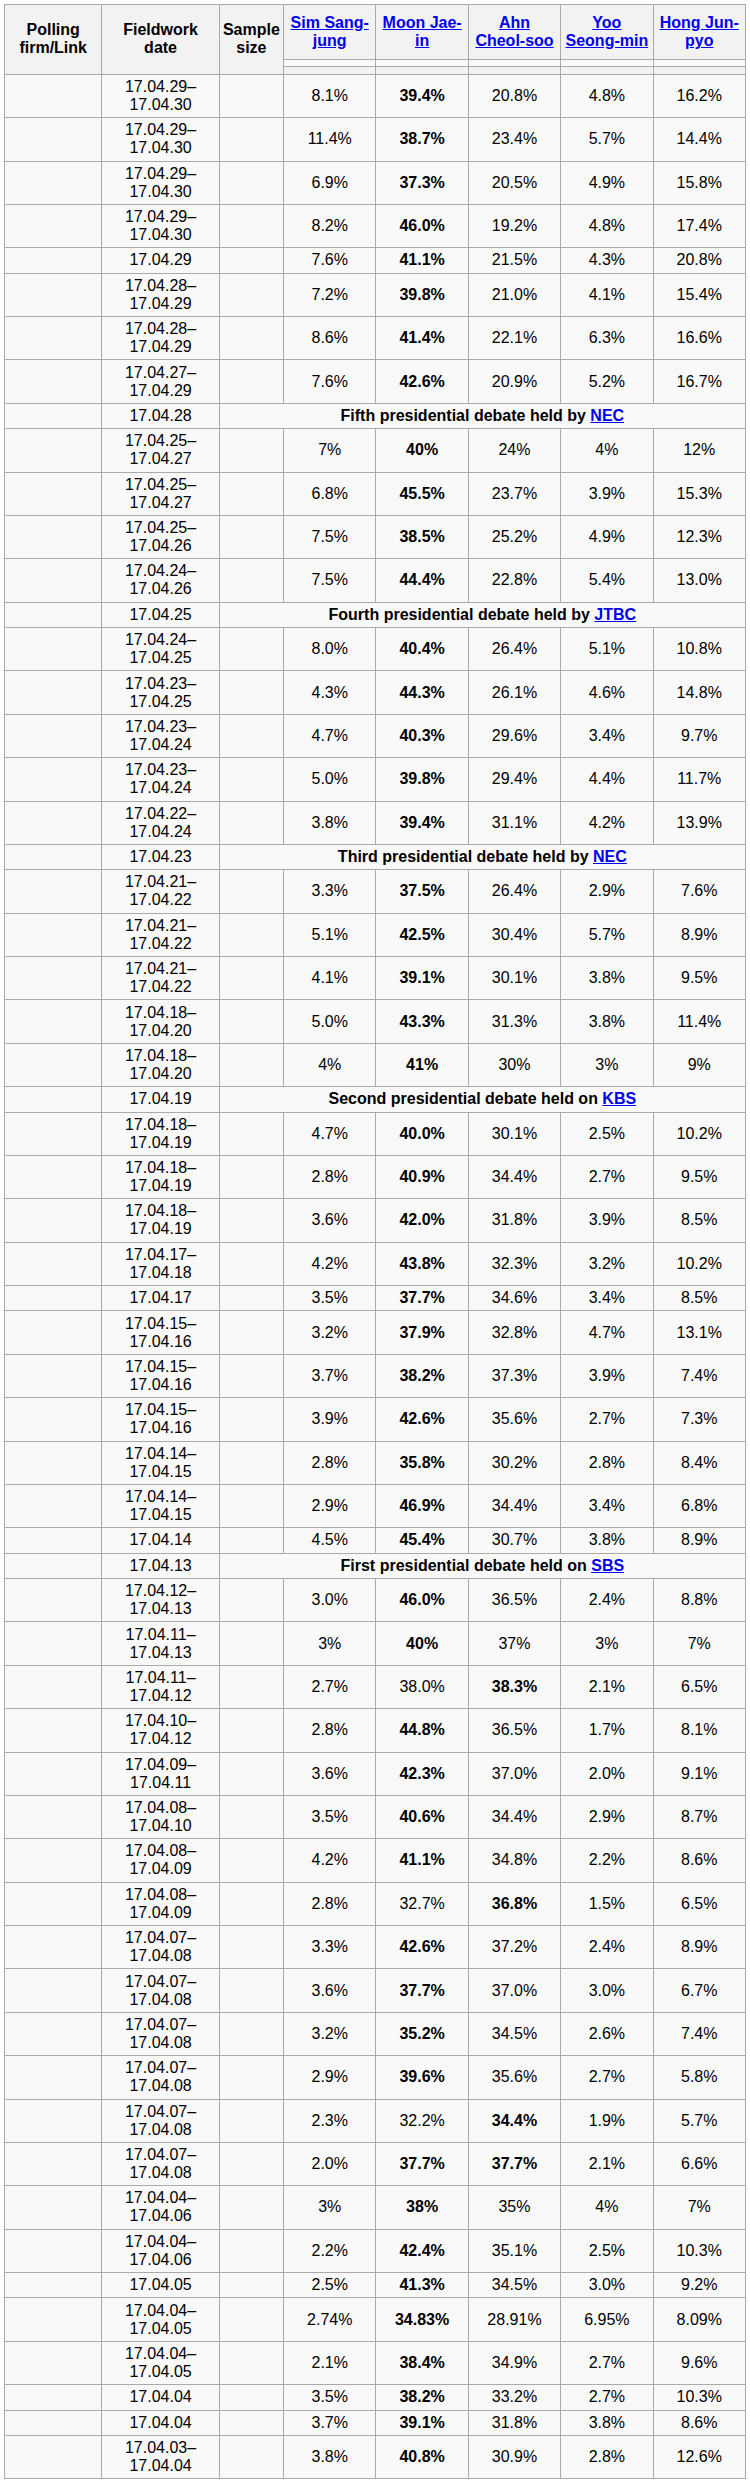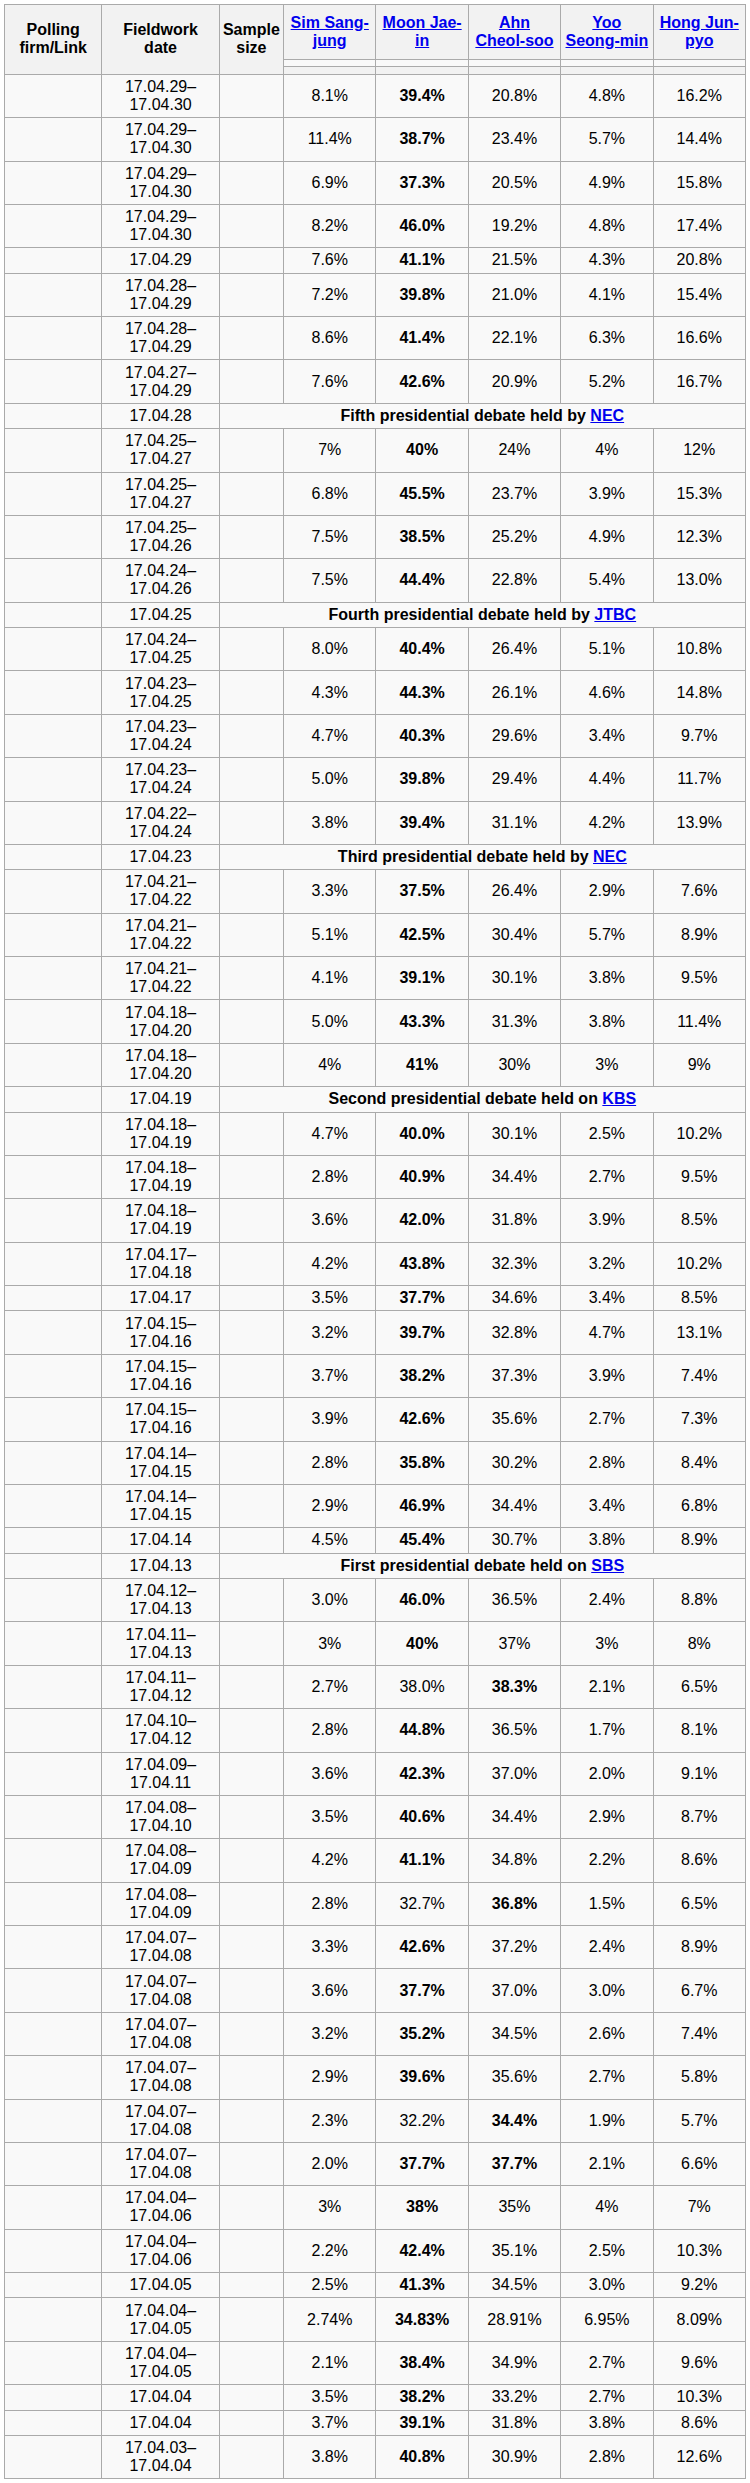(422, 1332) 37.9% -> (422, 1332) 39.7%
(699, 1643) 7% -> (699, 1643) 8%
